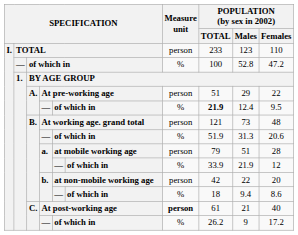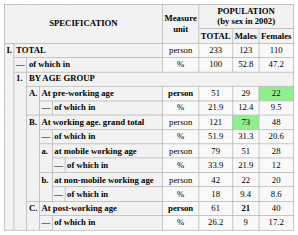(181, 93) normal -> (181, 93) bold
(276, 93) no background -> (276, 93) lightgreen background
(216, 107) bold -> (216, 107) normal
(246, 122) no background -> (246, 122) lightgreen background
(246, 208) normal -> (246, 208) bold
